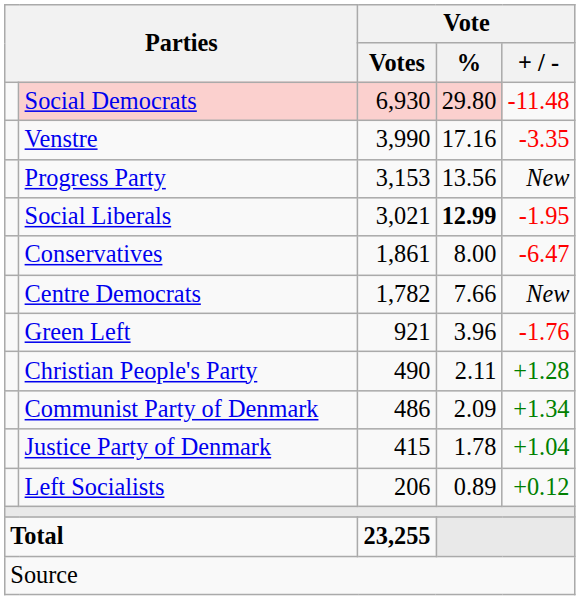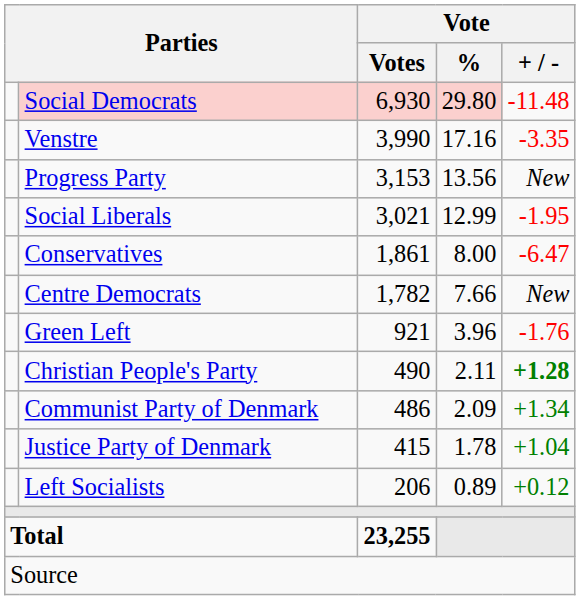(469, 216) bold -> (469, 216) normal
(541, 370) normal -> (541, 370) bold
